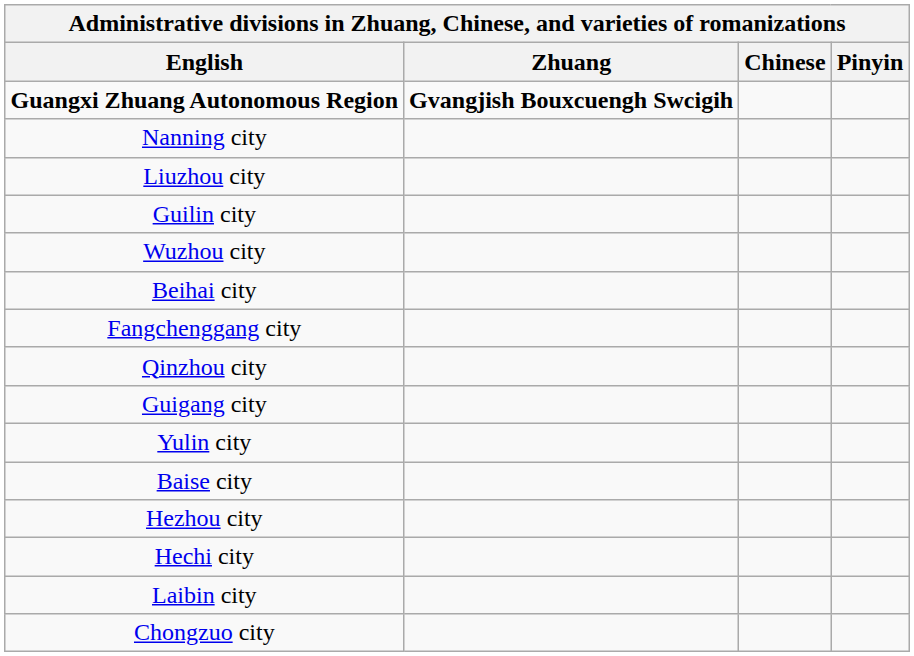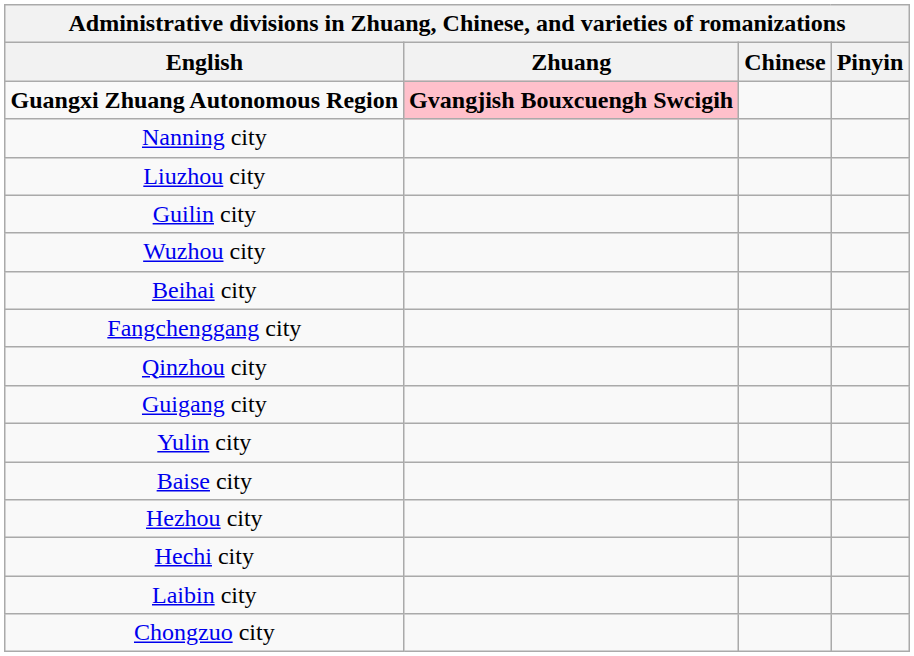(571, 99) no background -> (571, 99) pink background
